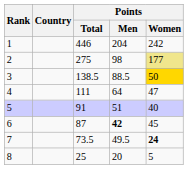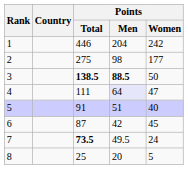(156, 60) khaki background -> (156, 60) no background
(87, 76) normal -> (87, 76) bold
(121, 76) normal -> (121, 76) bold
(153, 76) gold background -> (153, 76) no background
(117, 92) no background -> (117, 92) lavender background
(117, 124) bold -> (117, 124) normal
(85, 140) normal -> (85, 140) bold
(153, 140) bold -> (153, 140) normal
